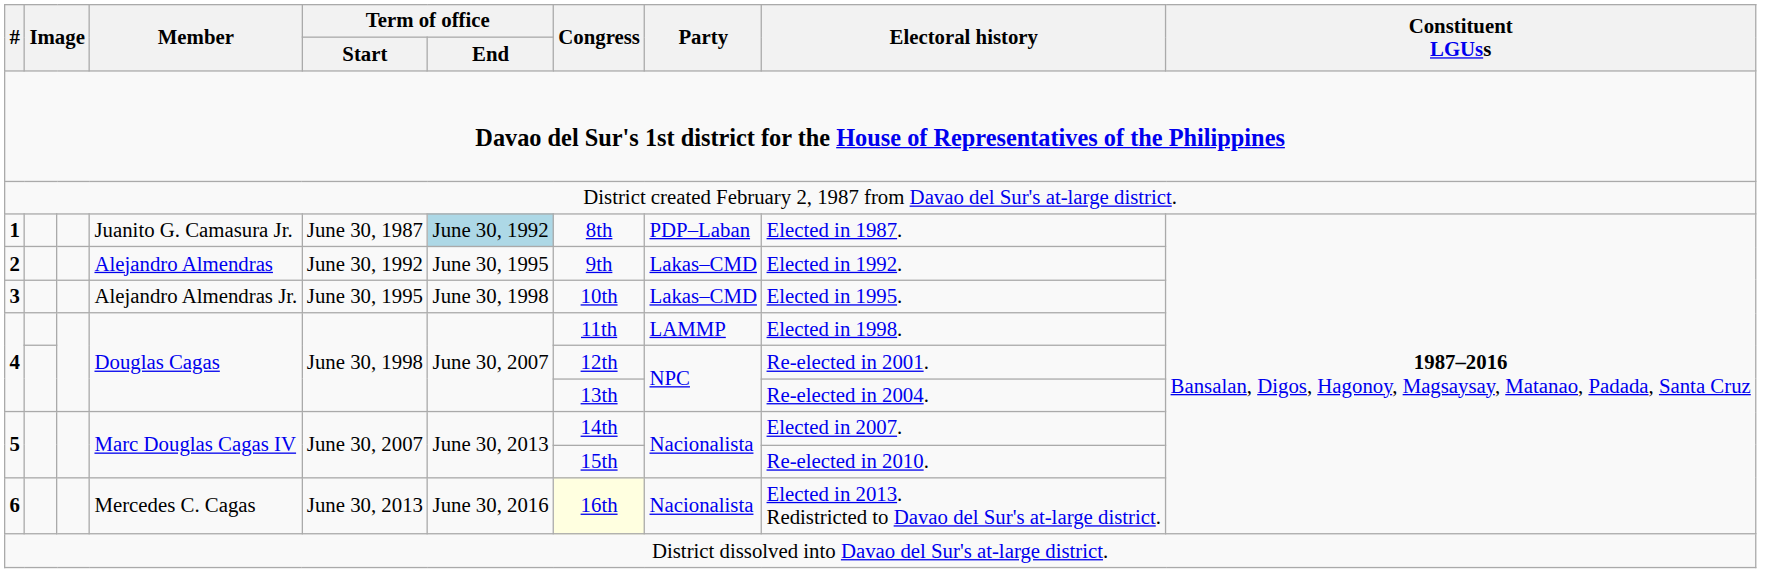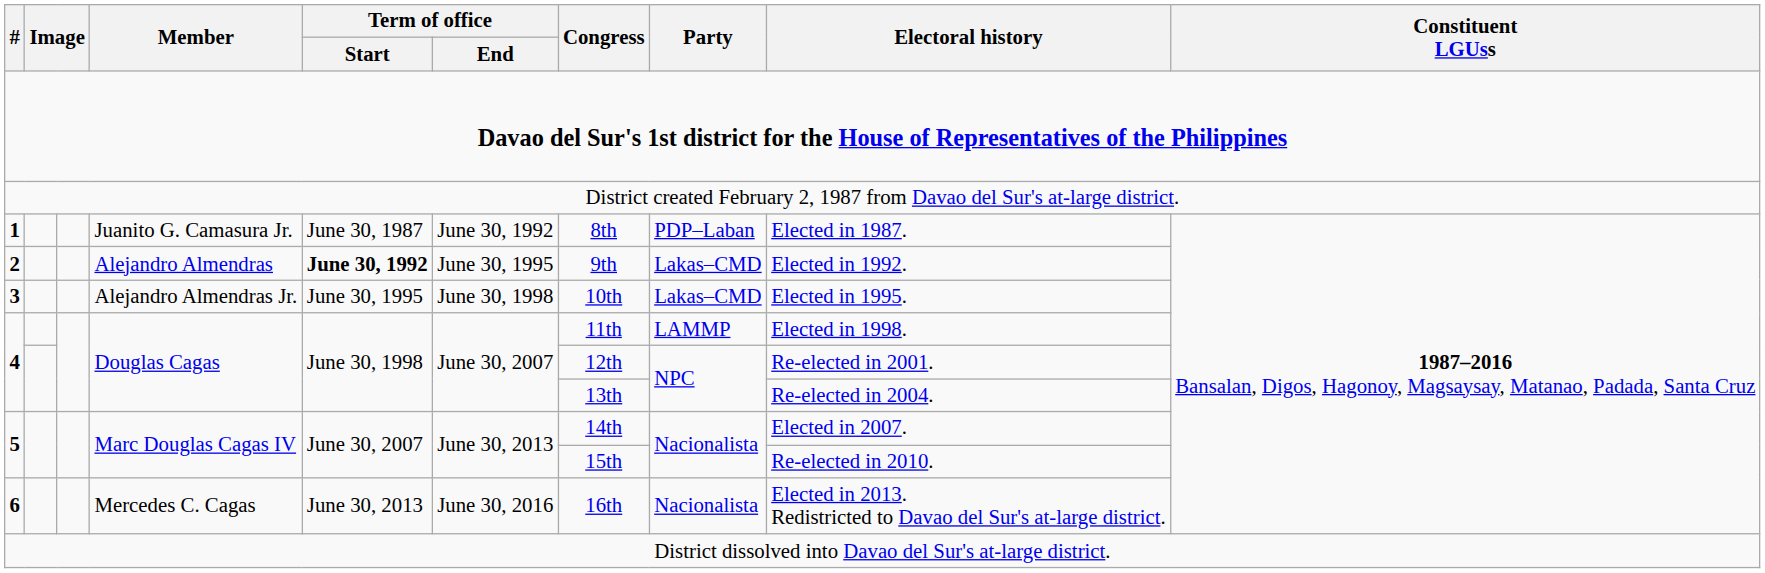(491, 230) lightblue background -> (495, 230) no background
(365, 263) normal -> (367, 263) bold
(599, 505) lightyellow background -> (604, 505) no background
